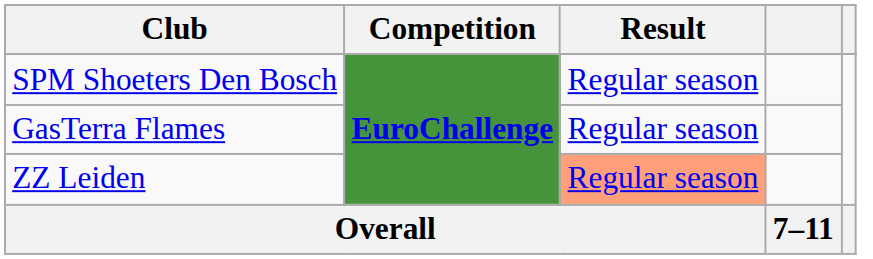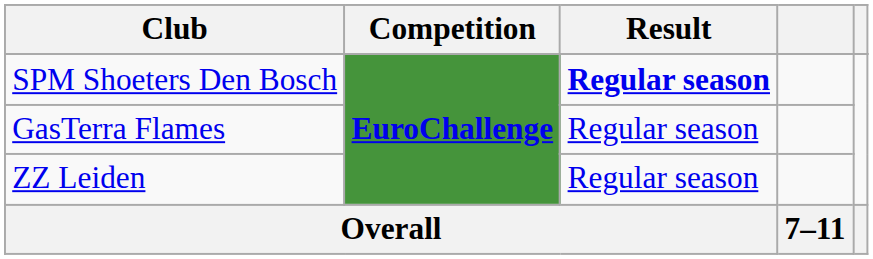(663, 79) normal -> (669, 79) bold
(663, 178) lightsalmon background -> (663, 178) no background
